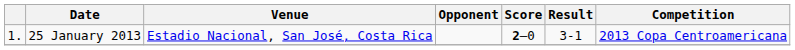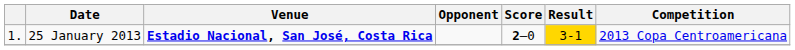(290, 35) normal -> (290, 35) bold
(571, 35) no background -> (571, 35) gold background
